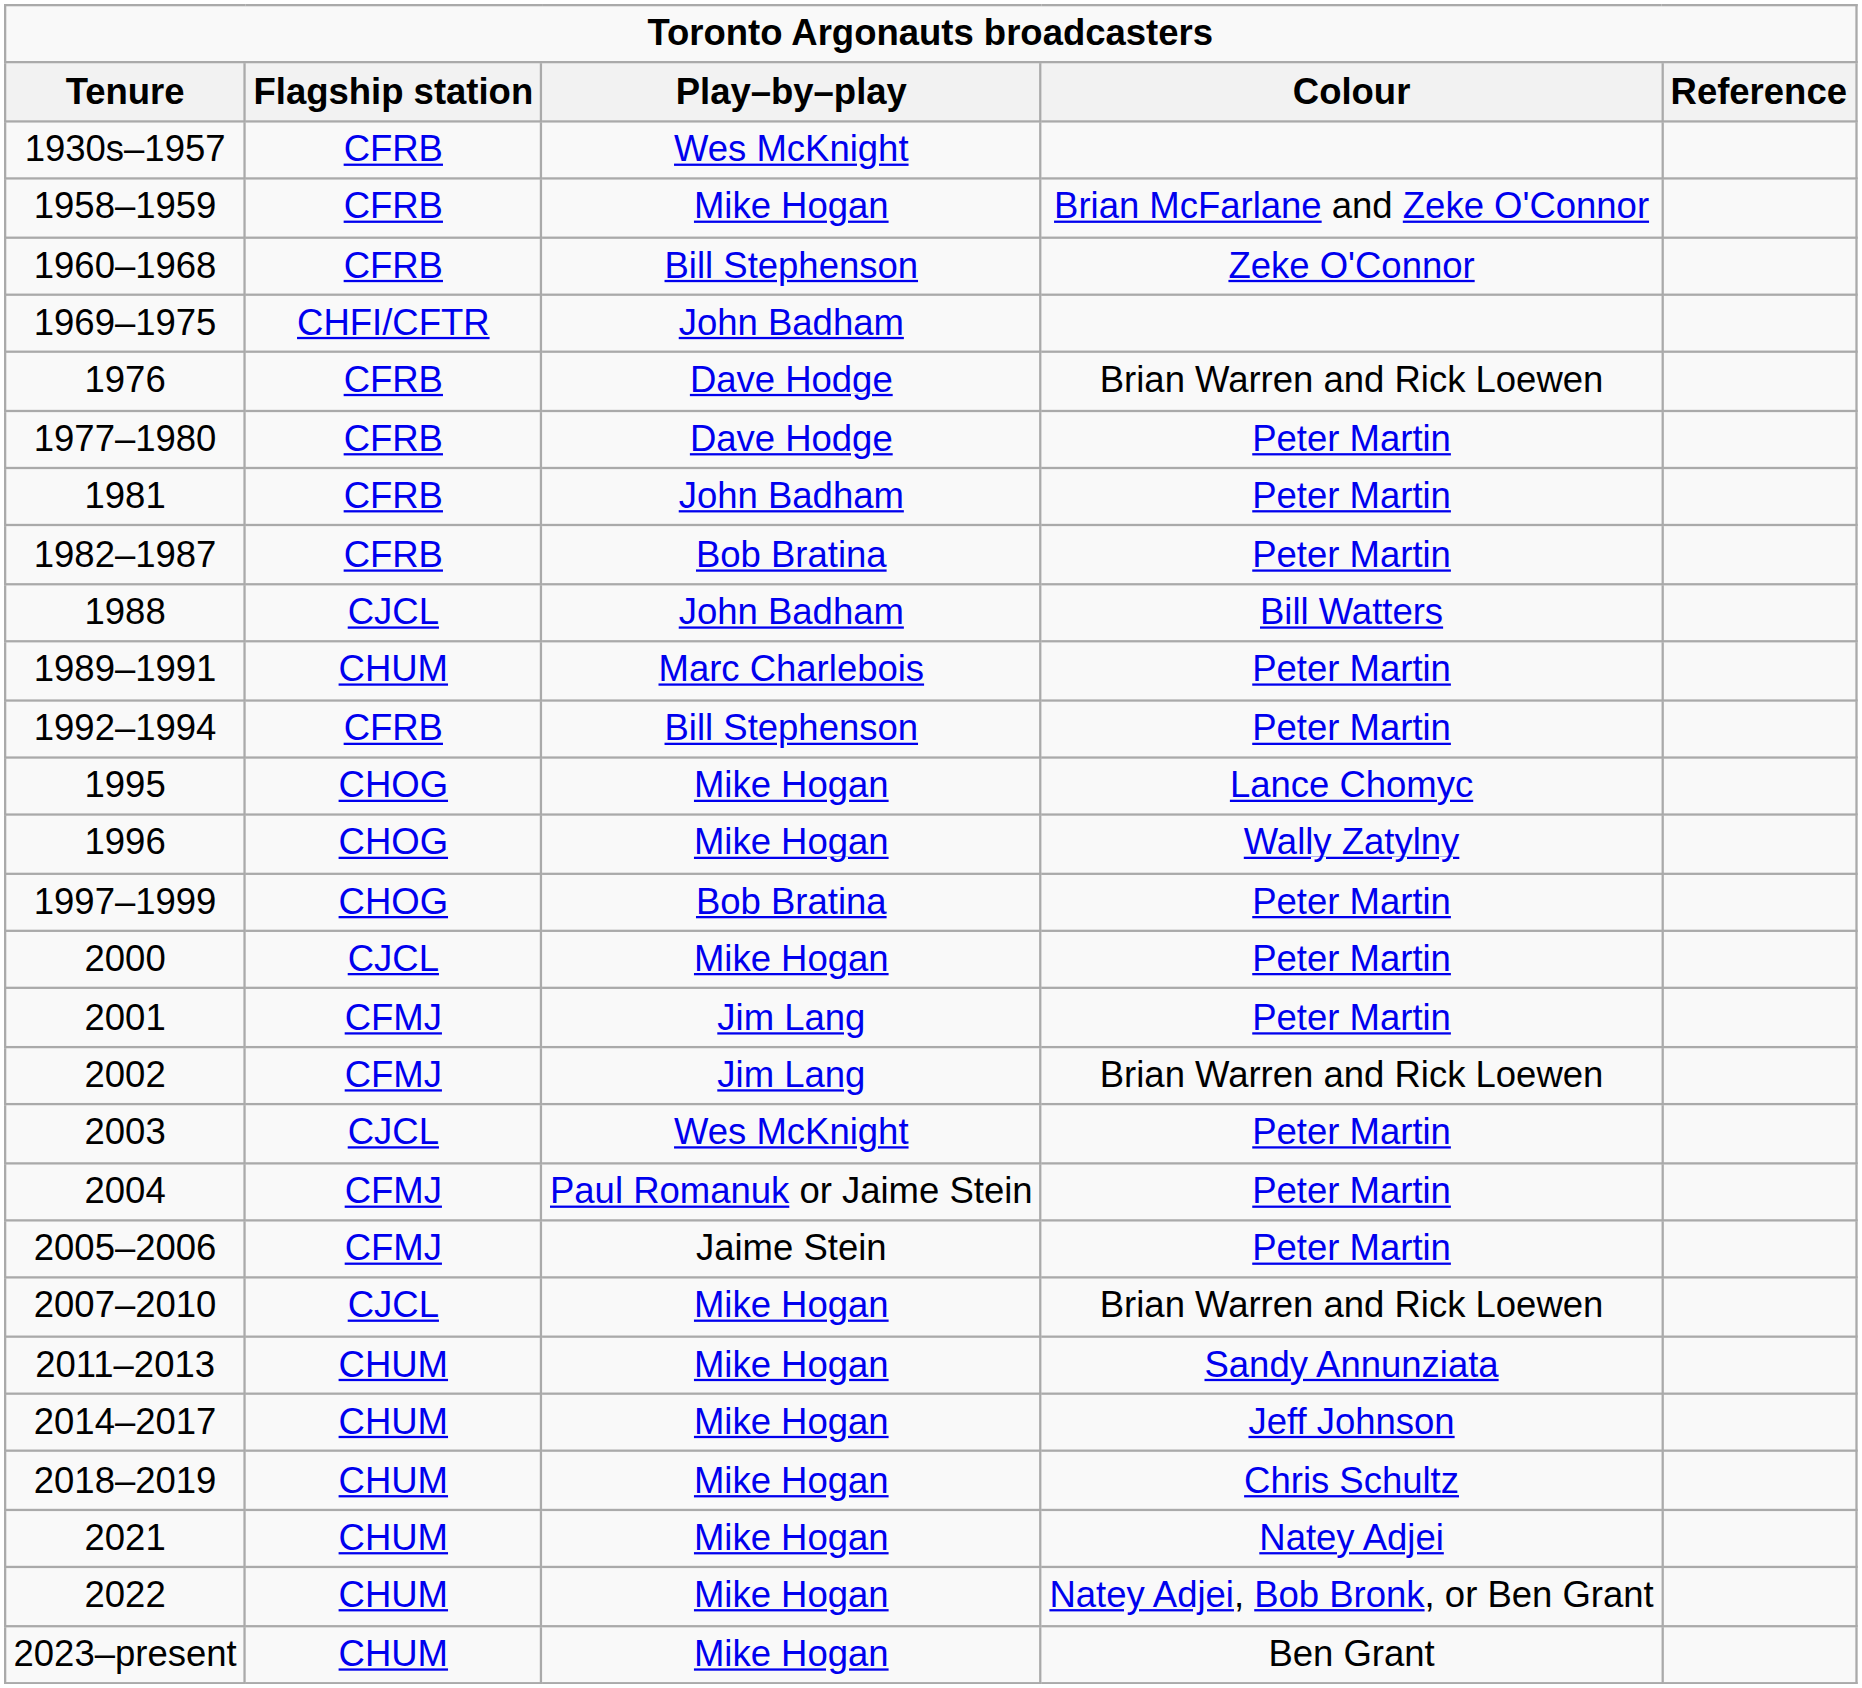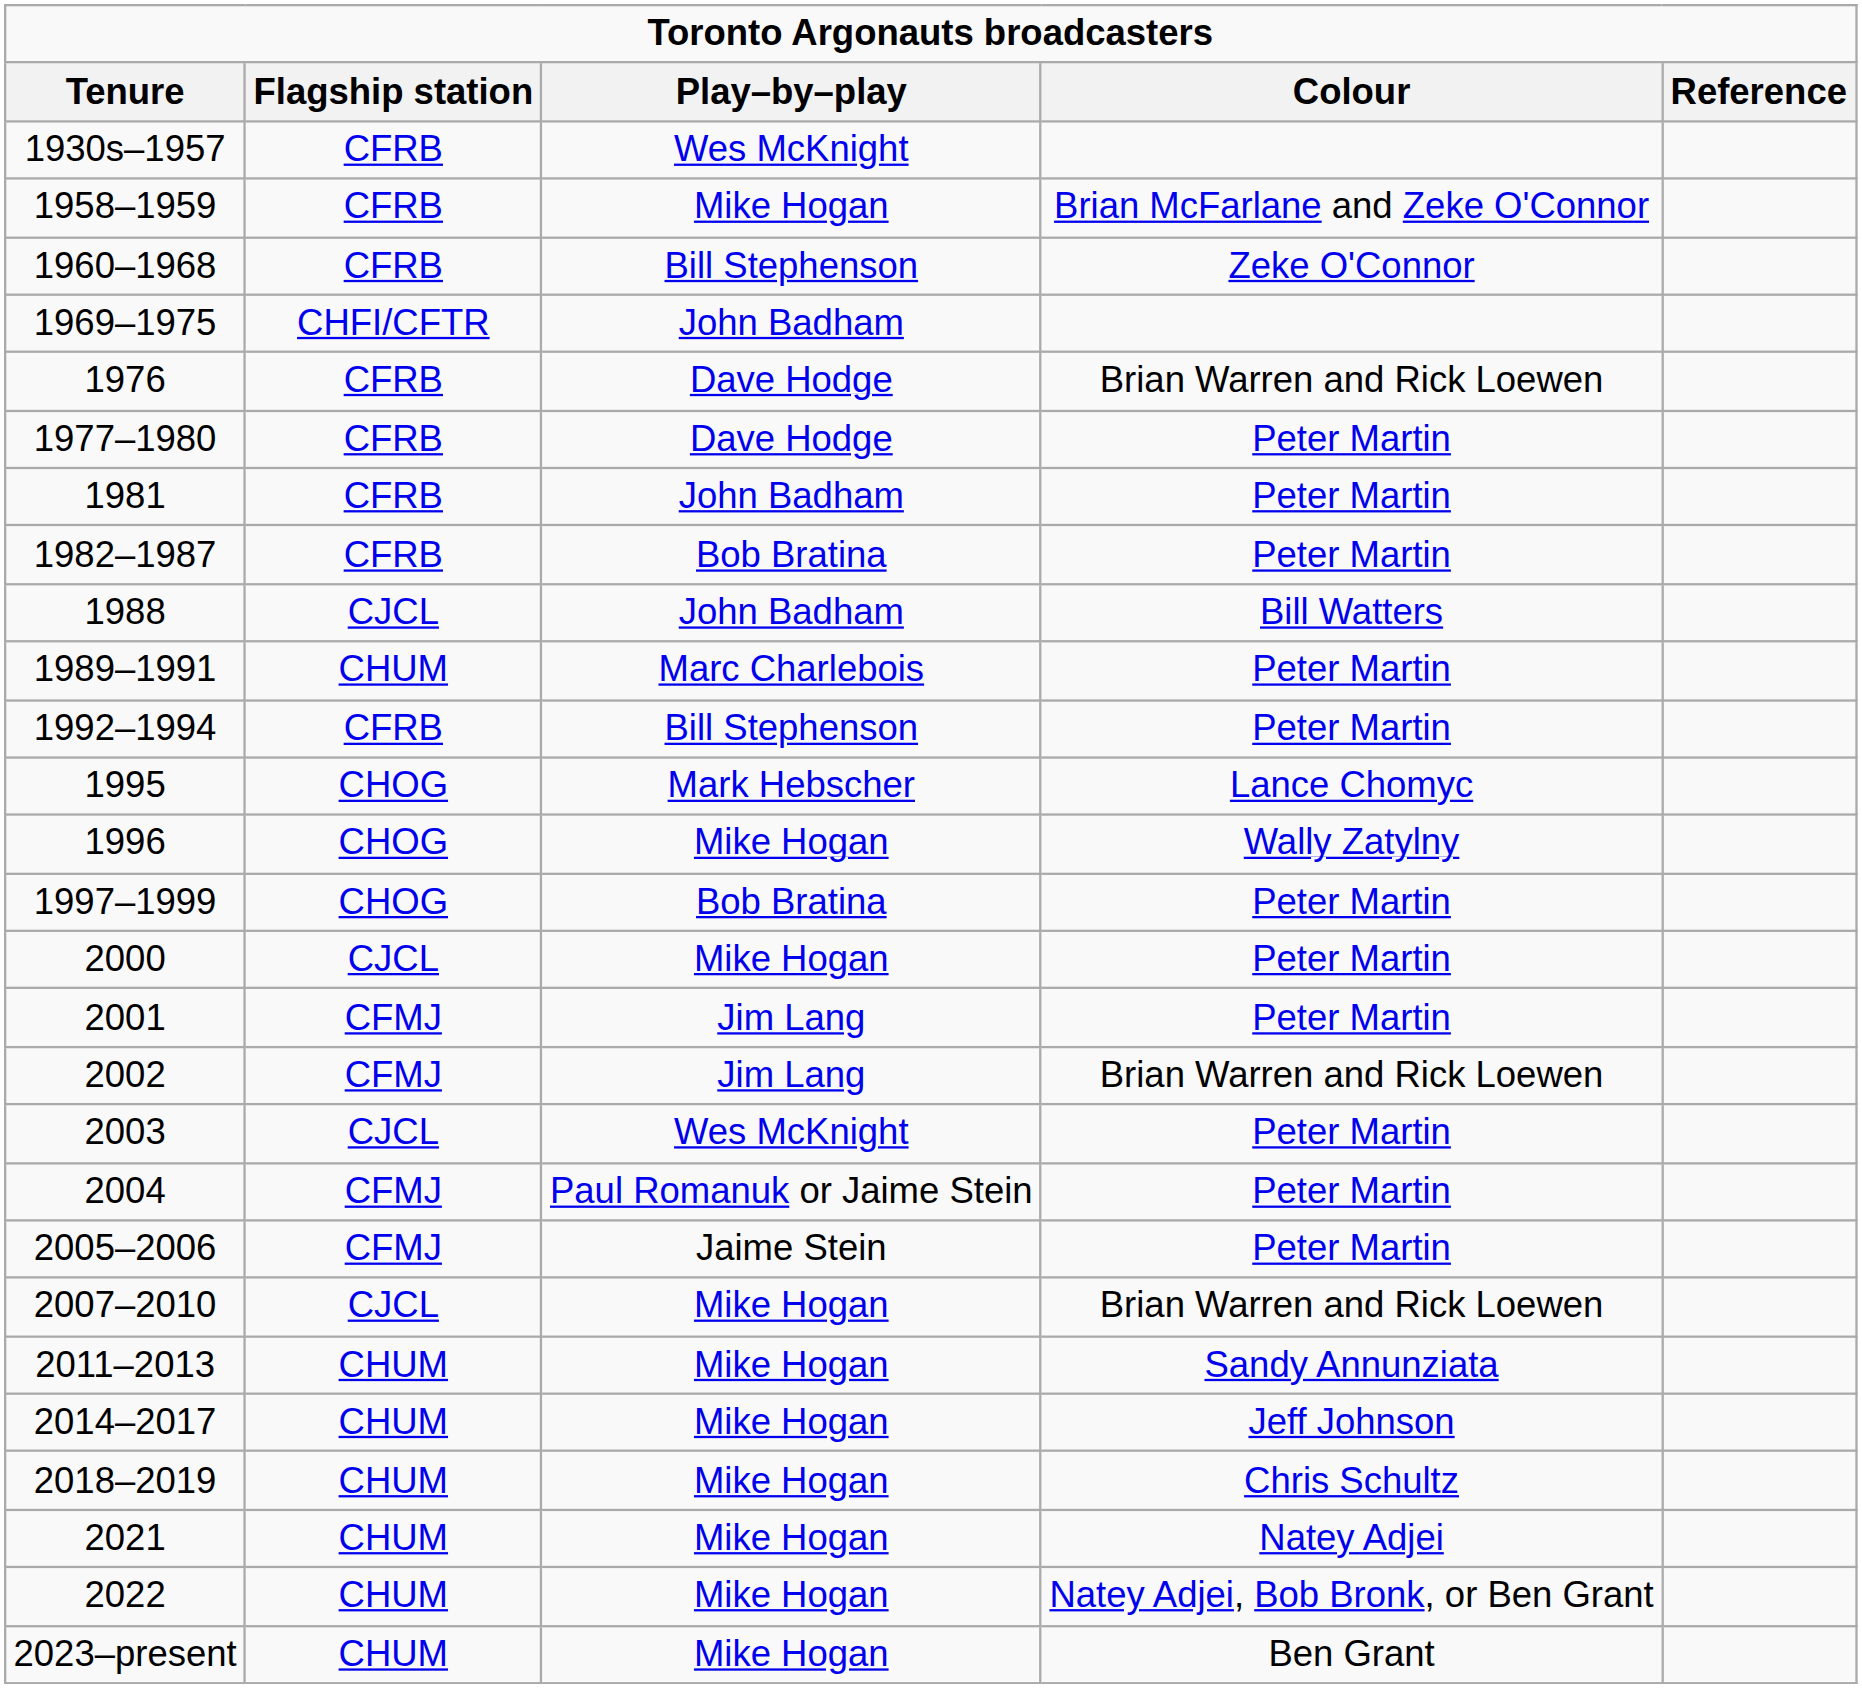(791, 785) Mike Hogan -> (791, 785) Mark Hebscher
